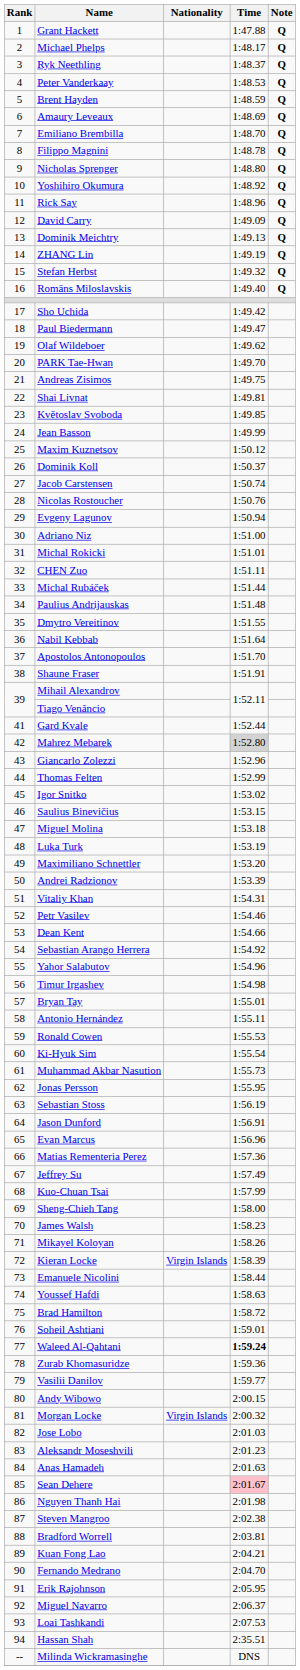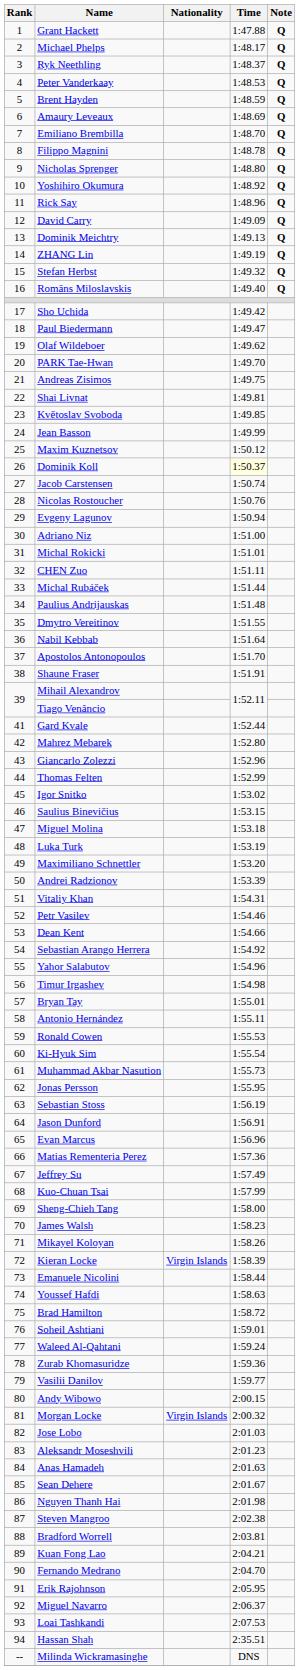(249, 466) no background -> (249, 466) lightyellow background
(249, 742) lightgrey background -> (249, 742) no background
(249, 1346) bold -> (249, 1346) normal
(249, 1484) pink background -> (249, 1484) no background
